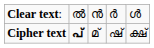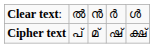(77, 33) bold -> (77, 33) normal
